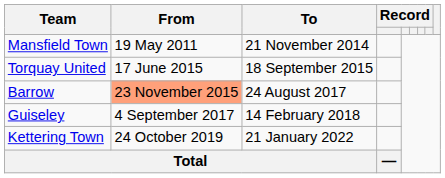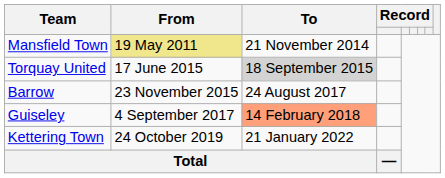(156, 45) no background -> (156, 45) khaki background
(309, 68) no background -> (309, 68) lightgrey background
(177, 92) lightsalmon background -> (177, 92) no background
(303, 115) no background -> (303, 115) lightsalmon background
